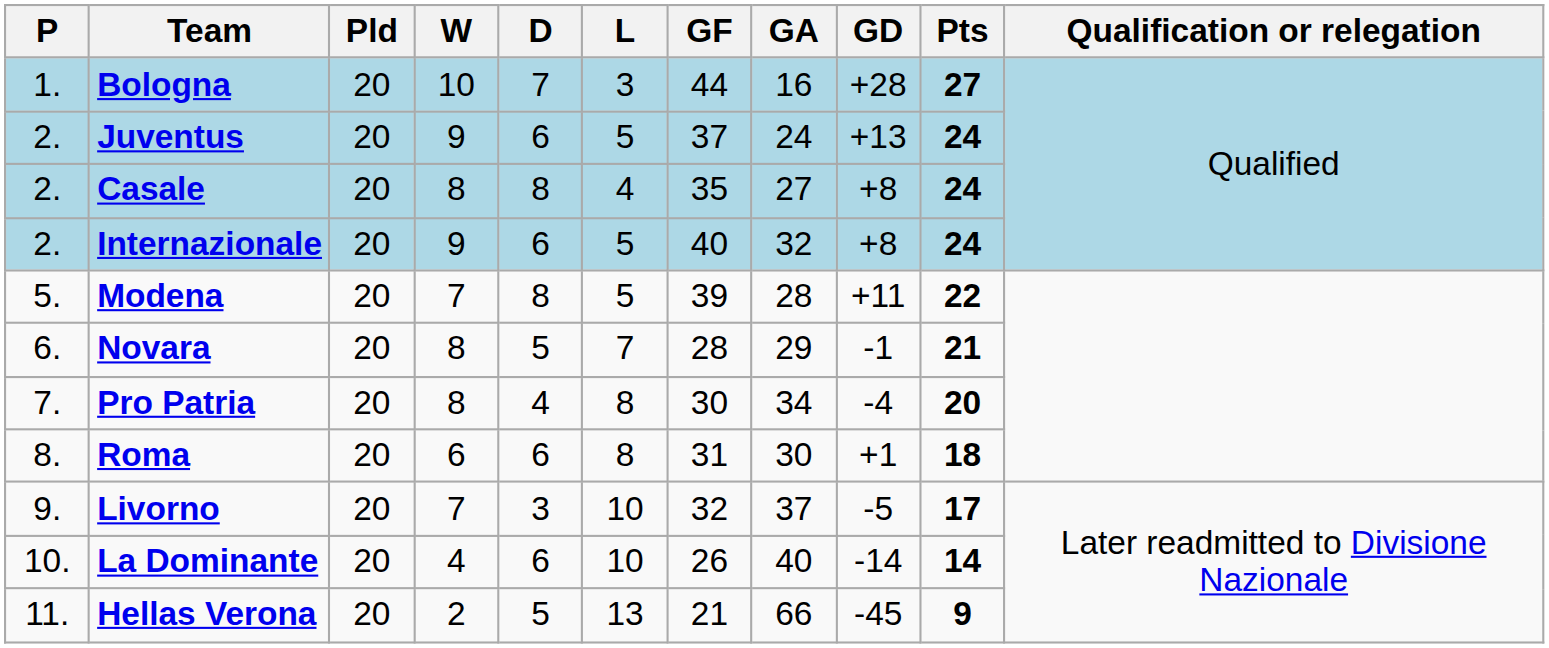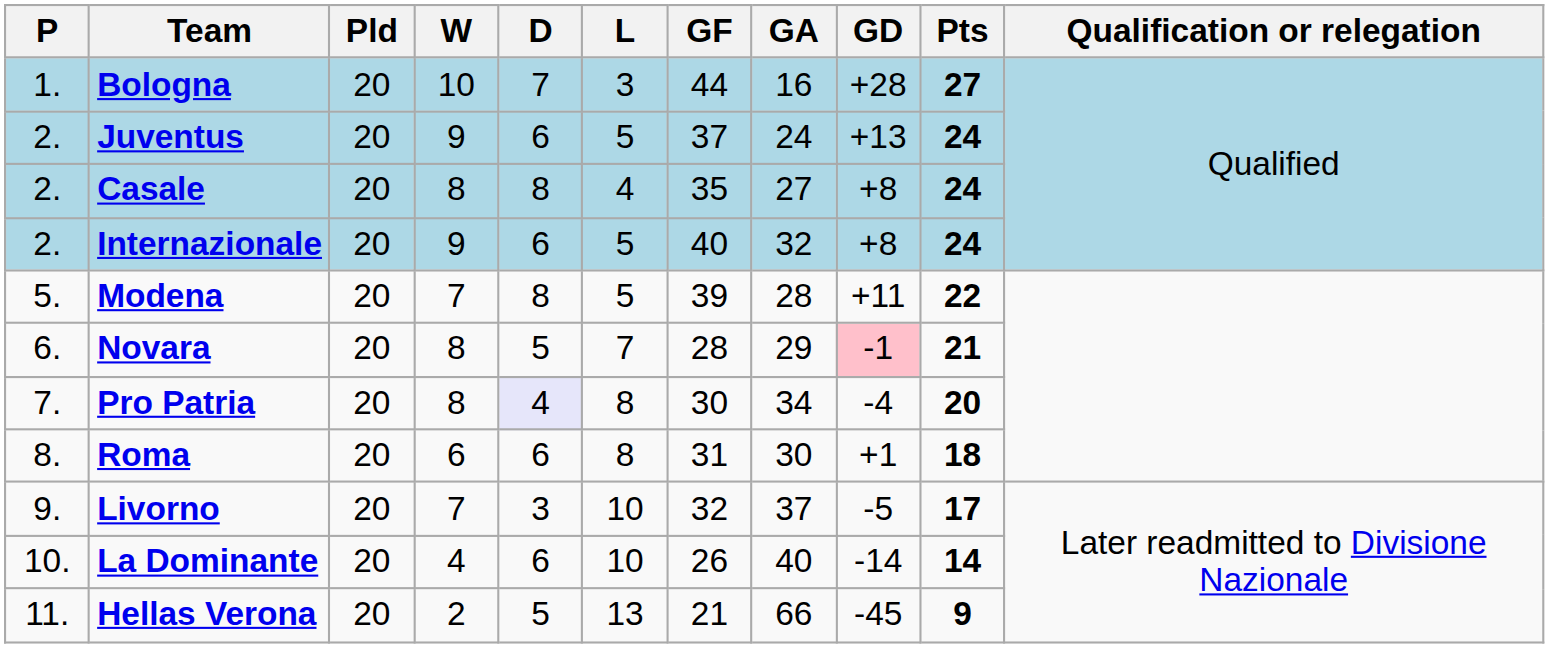(878, 349) no background -> (878, 349) pink background
(541, 402) no background -> (541, 402) lavender background
